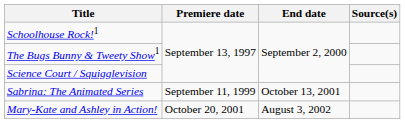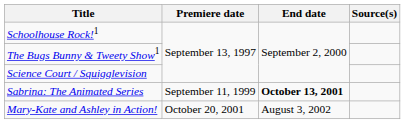(301, 91) normal -> (302, 91) bold
